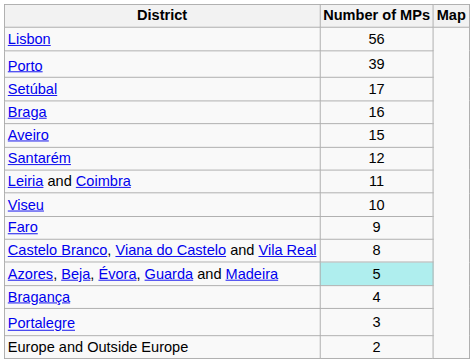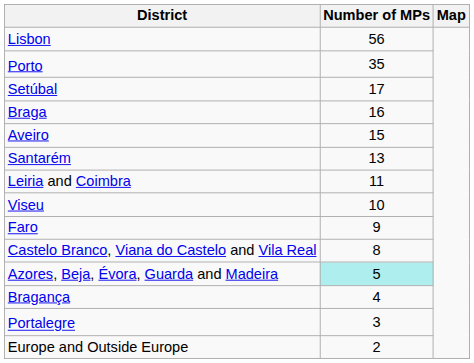(377, 64) 39 -> (377, 64) 35
(377, 158) 12 -> (377, 158) 13
